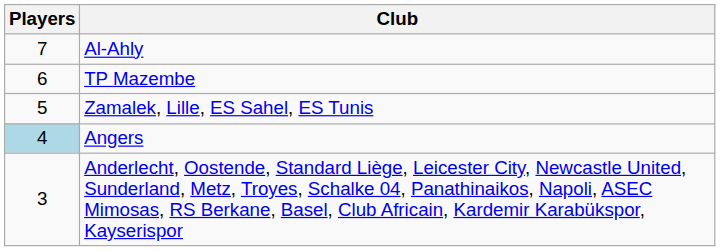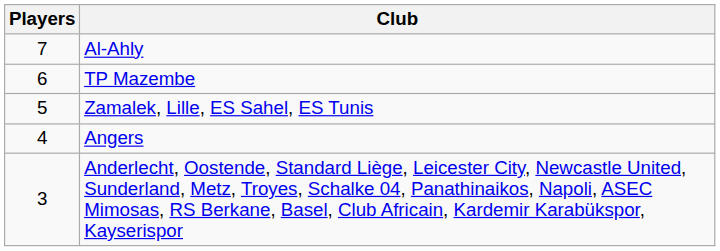(42, 138) lightblue background -> (42, 138) no background
